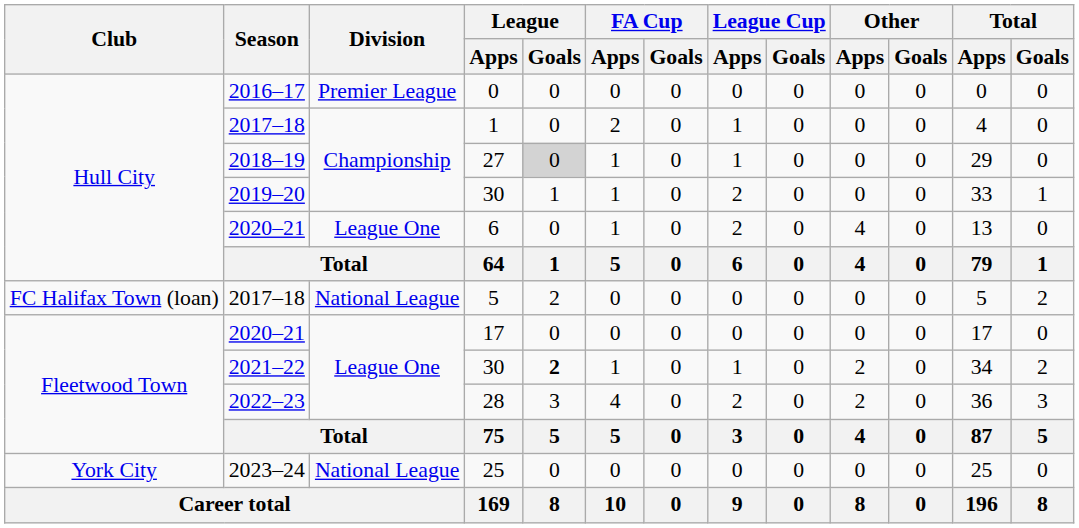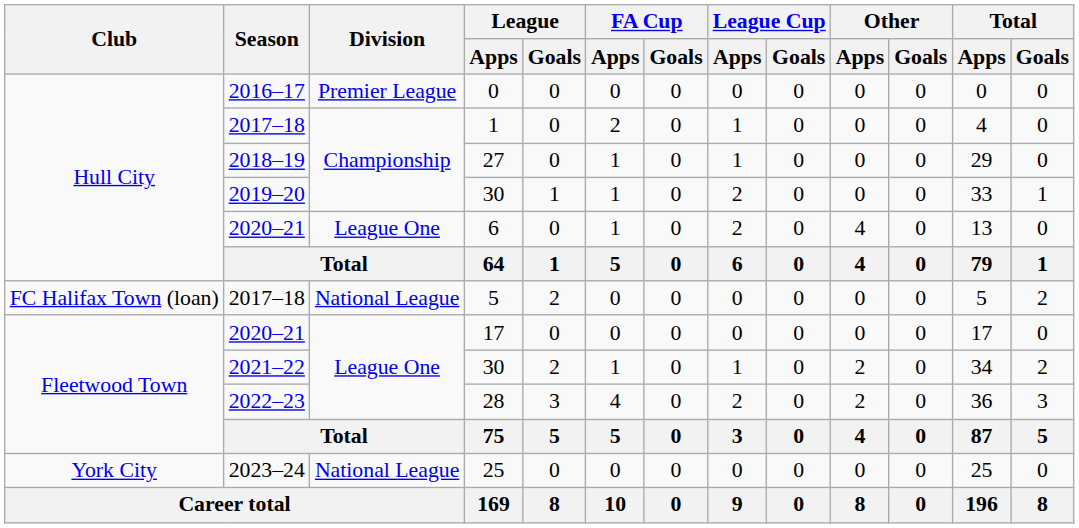(554, 159) lightgrey background -> (554, 159) no background
(554, 366) bold -> (554, 366) normal
